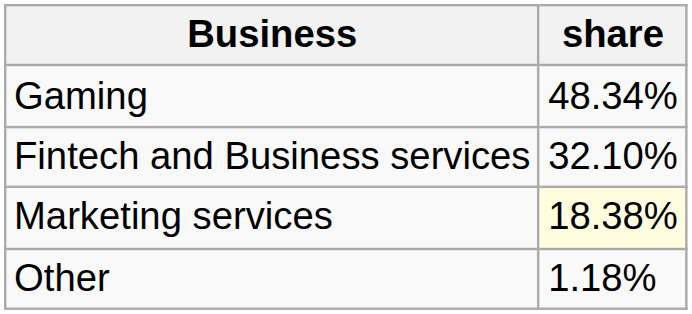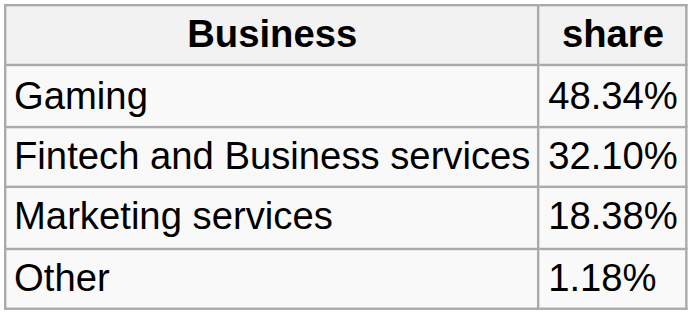(613, 216) lightyellow background -> (613, 216) no background
